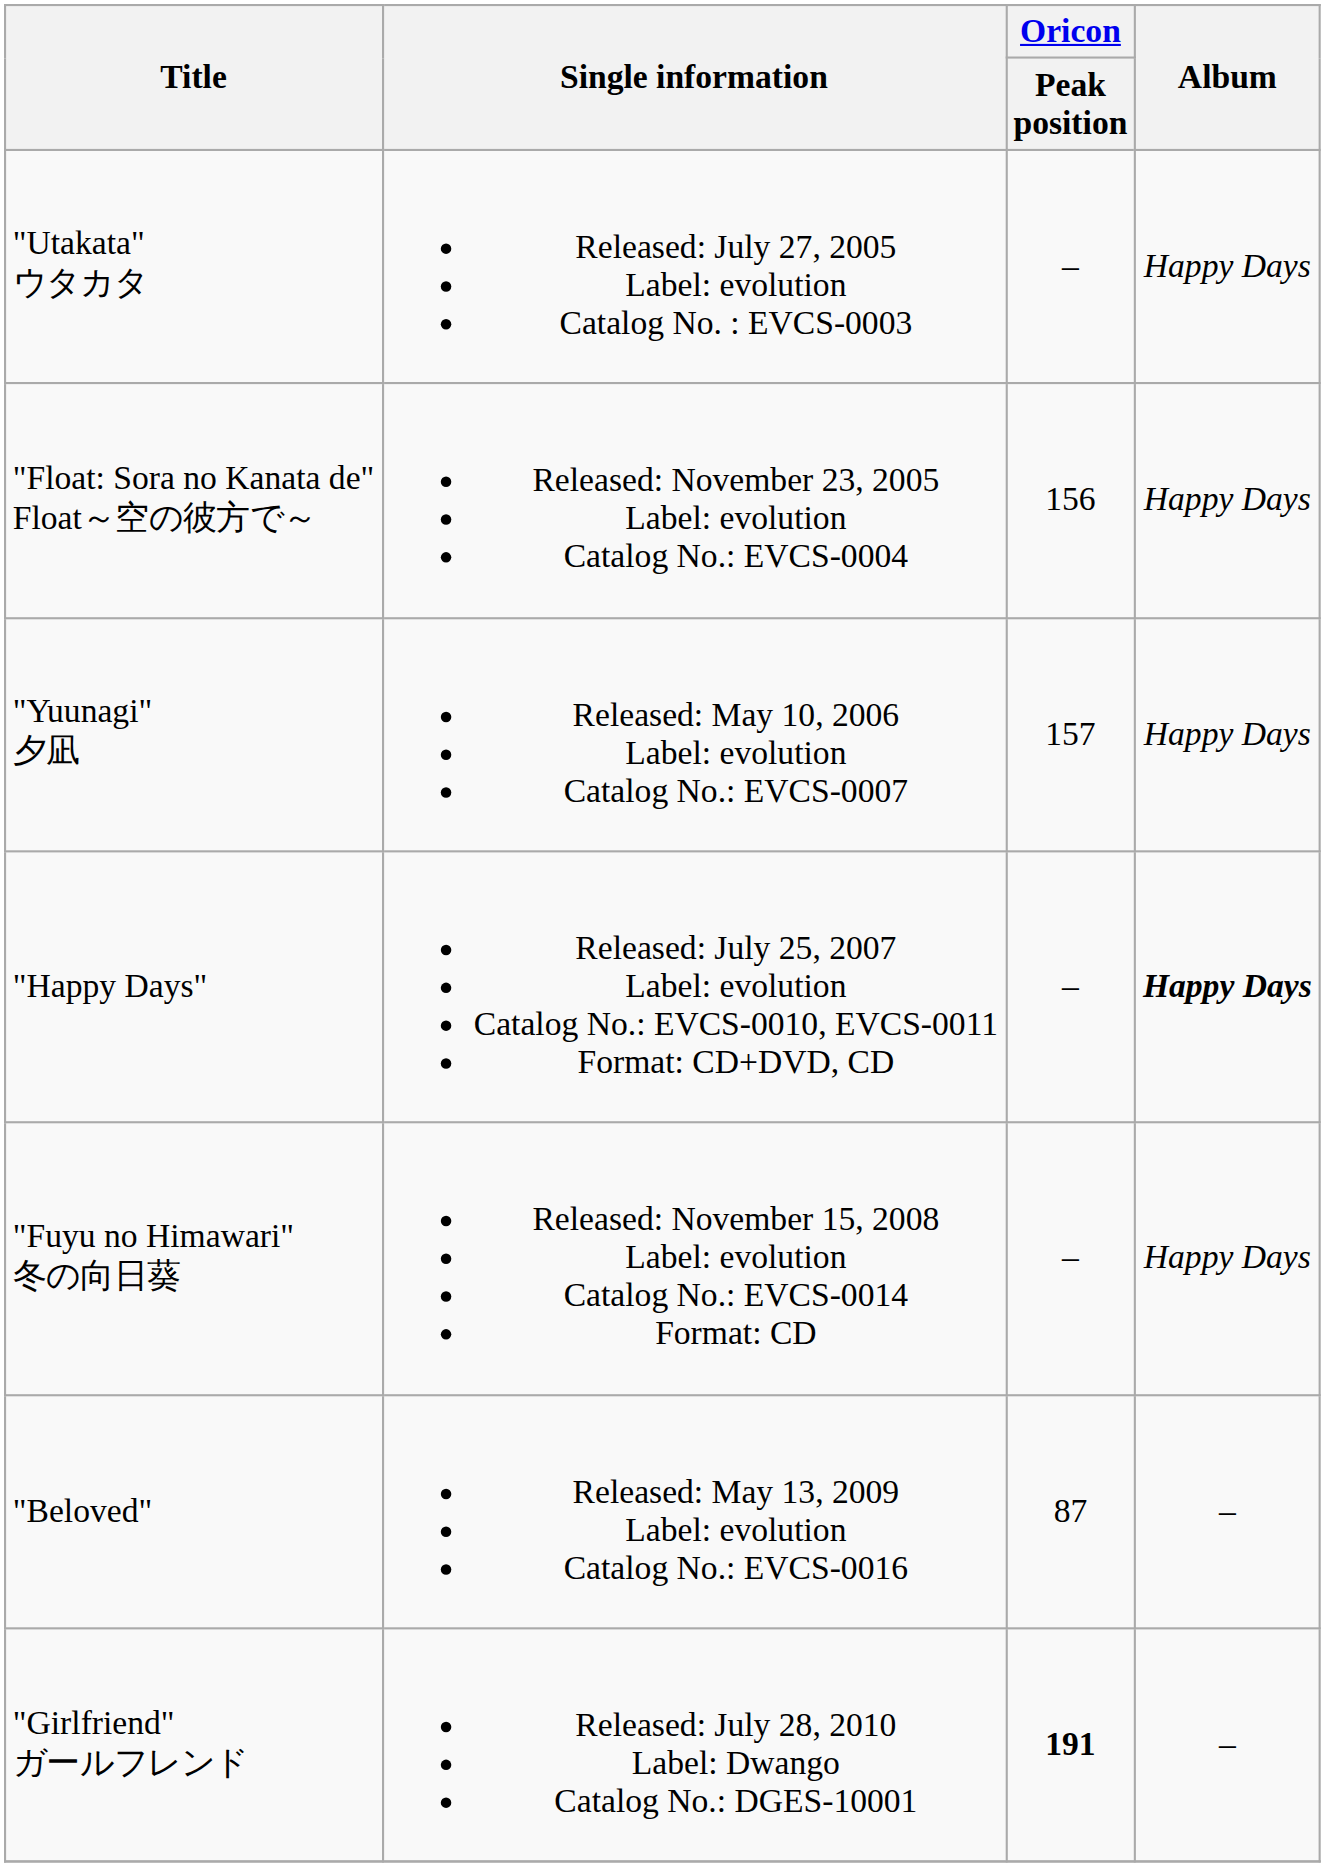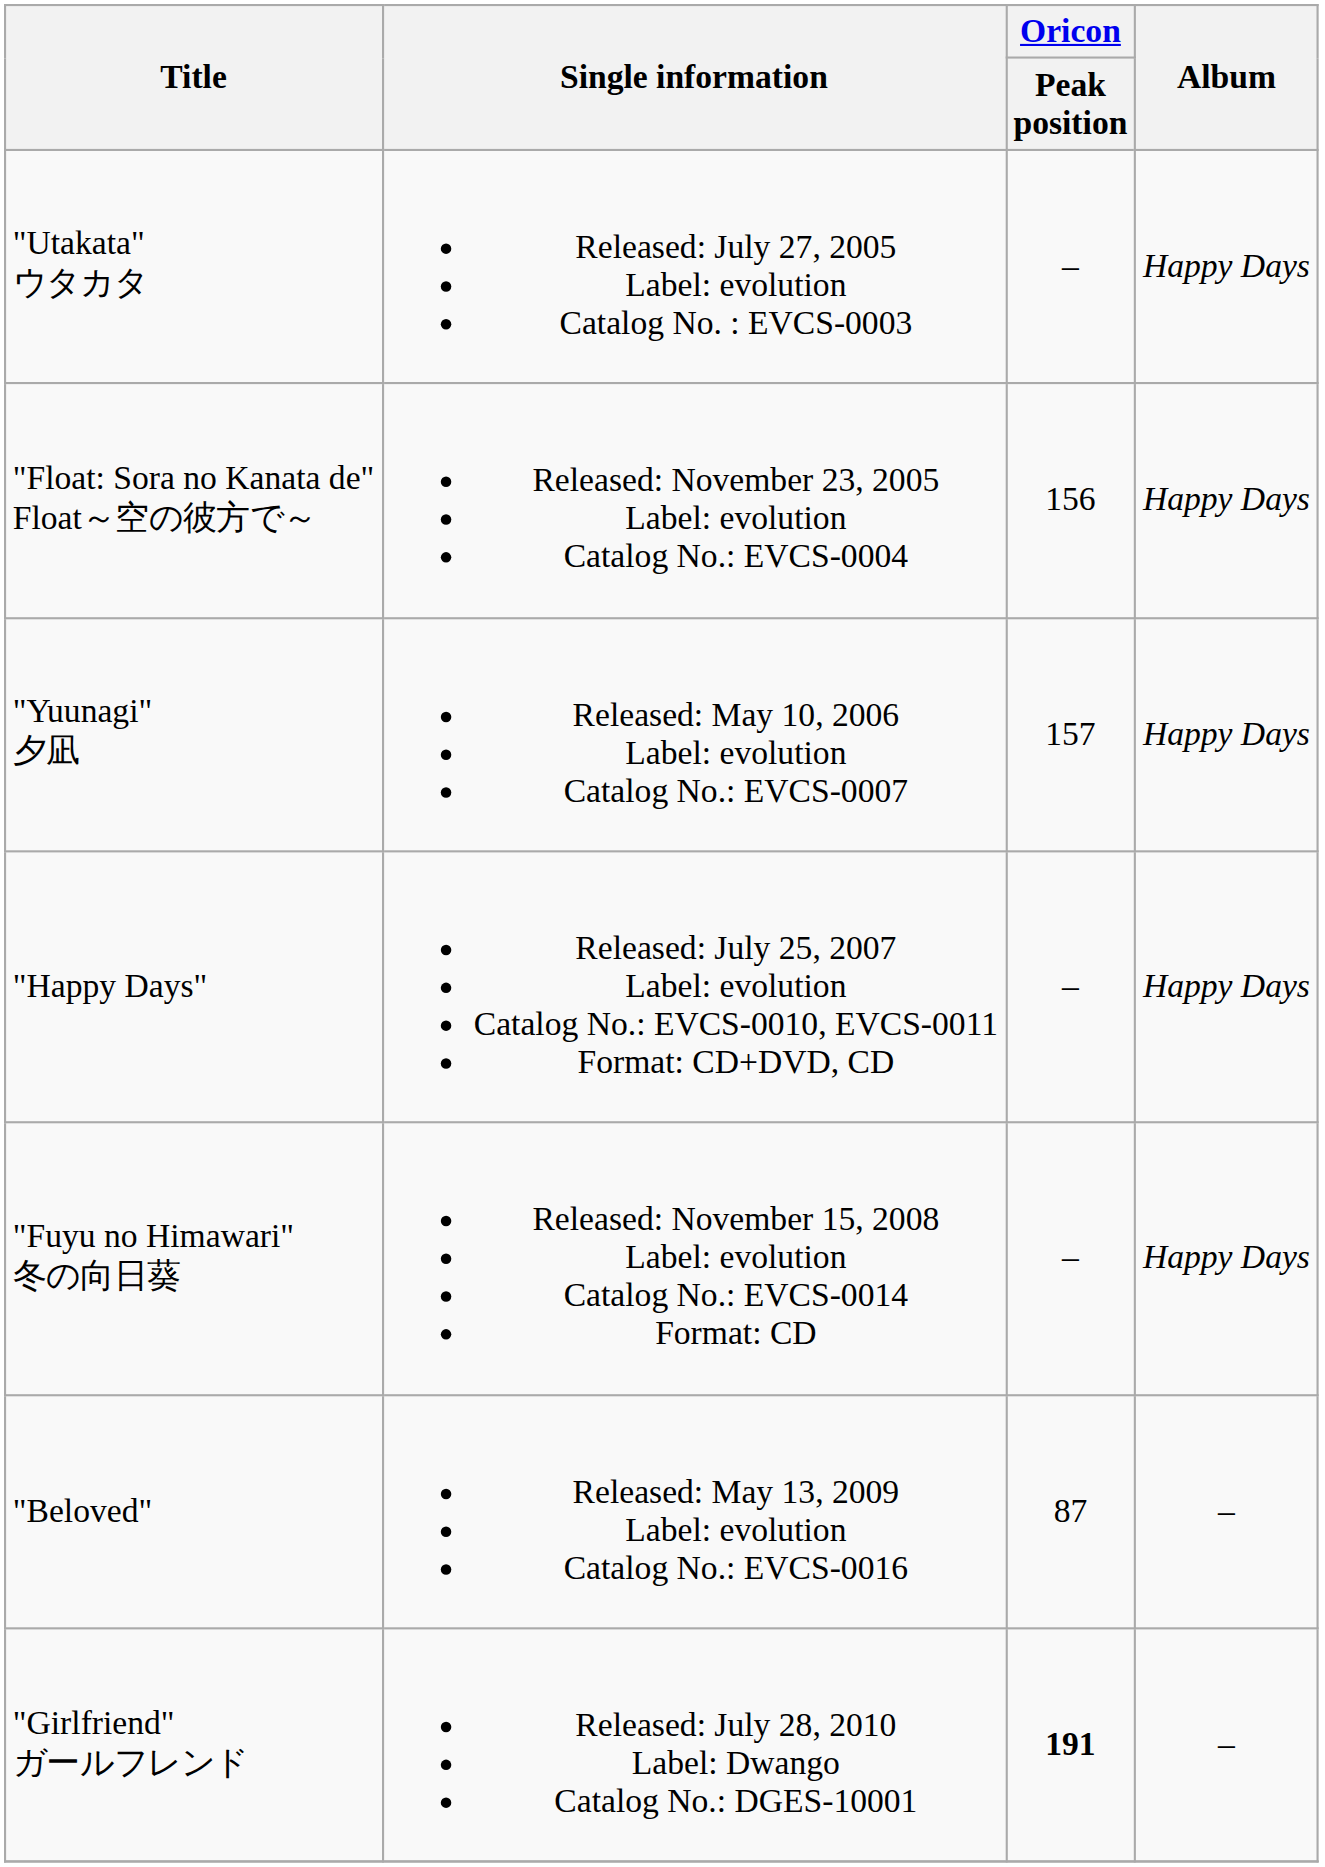(1227, 986) bold -> (1226, 986) normal
